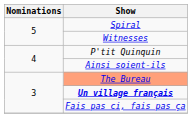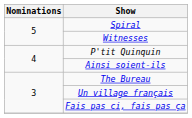(125, 79) lightsalmon background -> (125, 79) no background
(125, 92) bold -> (125, 92) normal
